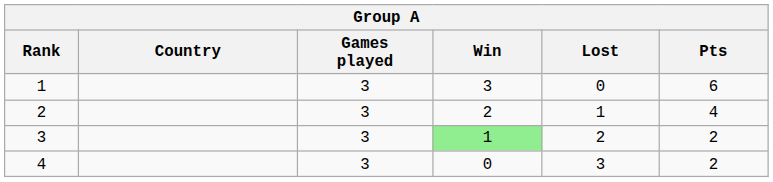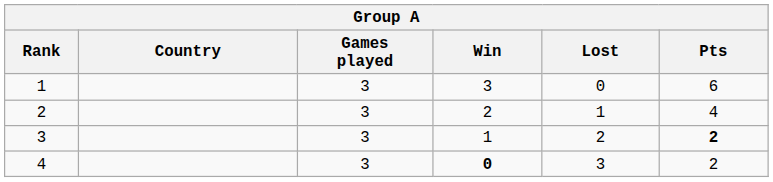(487, 138) lightgreen background -> (487, 138) no background
(713, 138) normal -> (713, 138) bold
(487, 164) normal -> (487, 164) bold
